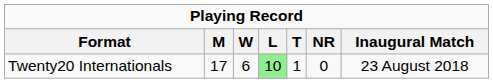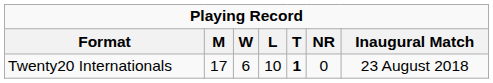(273, 66) lightgreen background -> (273, 66) no background
(297, 66) normal -> (297, 66) bold
